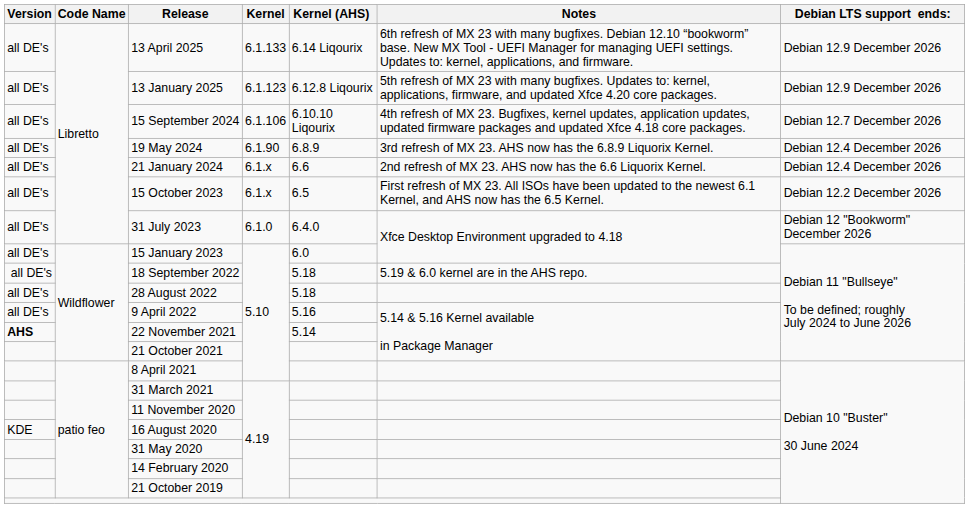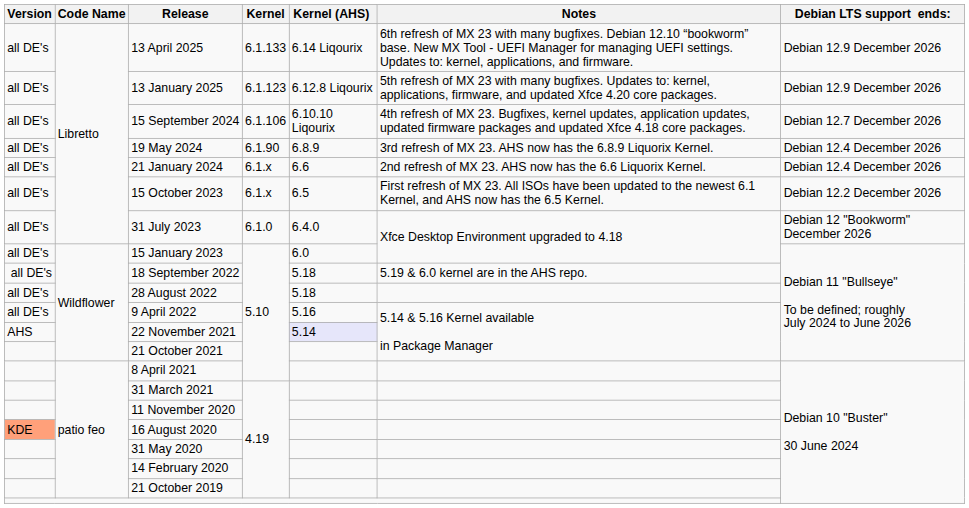(20, 331) bold -> (20, 331) normal
(304, 331) no background -> (304, 331) lavender background
(20, 429) no background -> (20, 429) lightsalmon background
